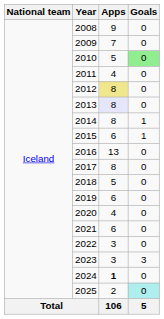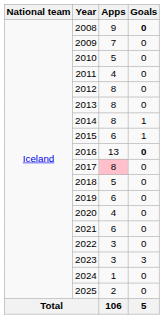(144, 27) normal -> (144, 27) bold
(144, 58) lightgreen background -> (144, 58) no background
(113, 89) khaki background -> (113, 89) no background
(113, 105) lavender background -> (113, 105) no background
(144, 151) normal -> (144, 151) bold
(113, 167) no background -> (113, 167) pink background
(113, 275) bold -> (113, 275) normal
(144, 290) paleturquoise background -> (144, 290) no background
